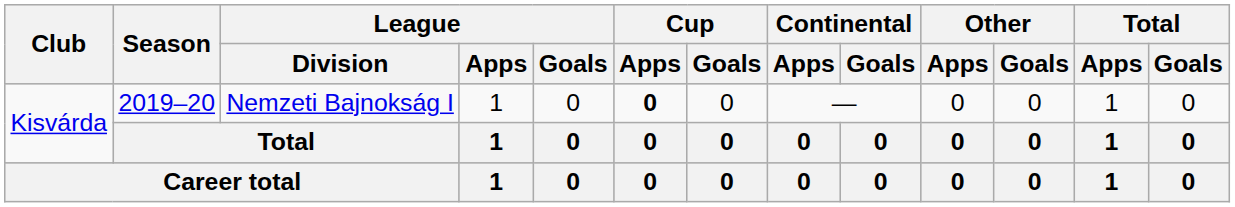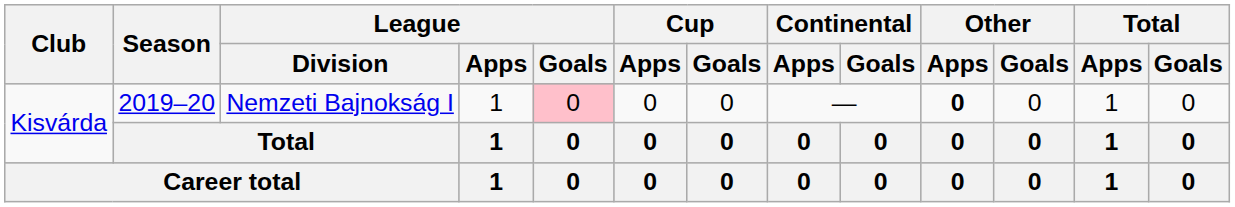(573, 102) no background -> (573, 102) pink background
(650, 102) bold -> (650, 102) normal
(958, 102) normal -> (958, 102) bold
